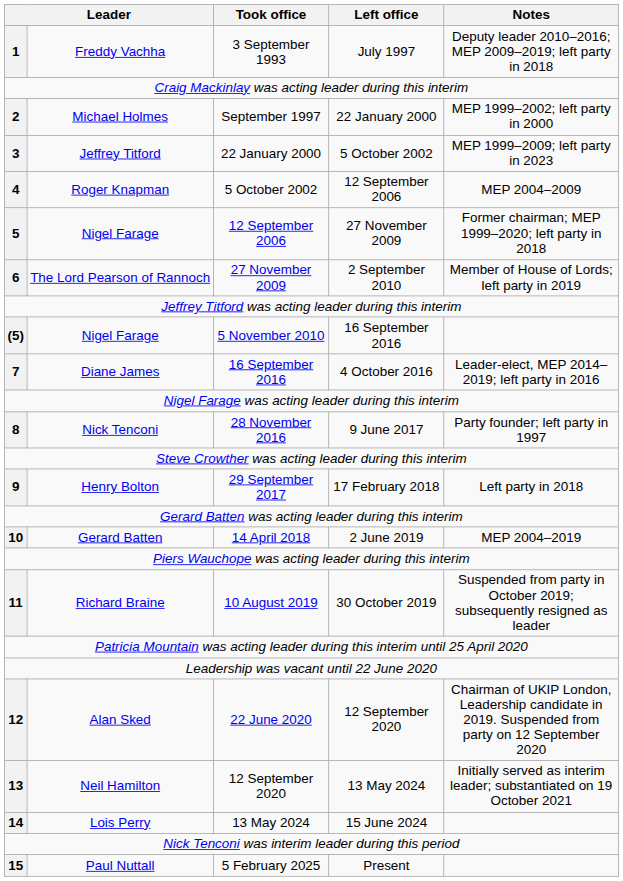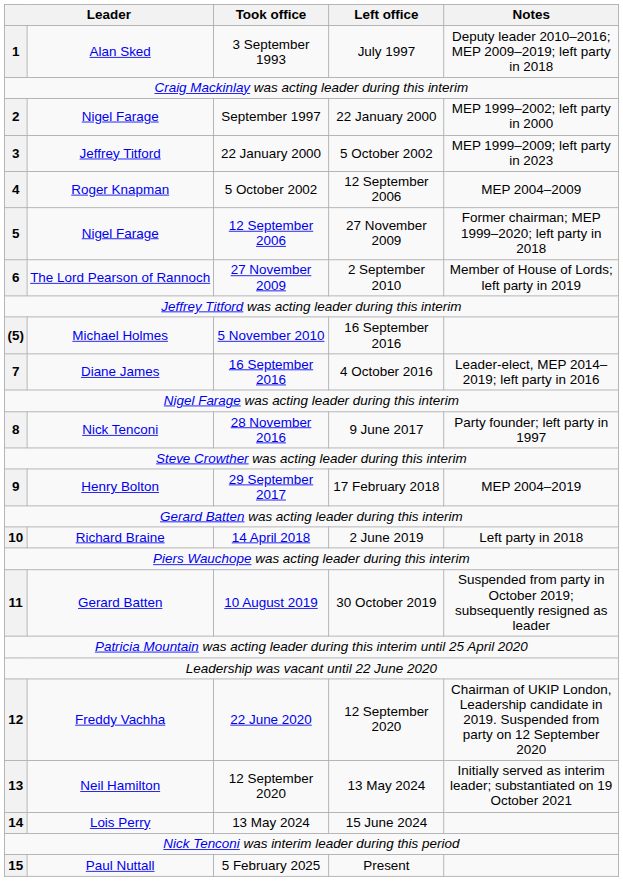(120, 51) Freddy Vachha -> (120, 51) Alan Sked
(120, 116) Michael Holmes -> (120, 116) Nigel Farage
(120, 335) Nigel Farage -> (120, 335) Michael Holmes
(531, 487) Left party in 2018 -> (531, 487) MEP 2004–2019
(120, 537) Gerard Batten -> (120, 537) Richard Braine
(531, 537) MEP 2004–2019 -> (531, 537) Left party in 2018
(120, 602) Richard Braine -> (120, 602) Gerard Batten
(120, 719) Alan Sked -> (120, 719) Freddy Vachha
